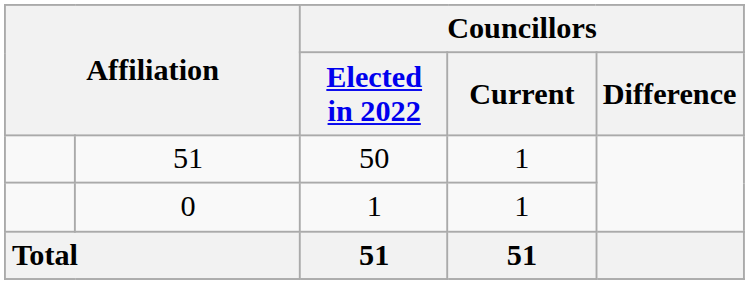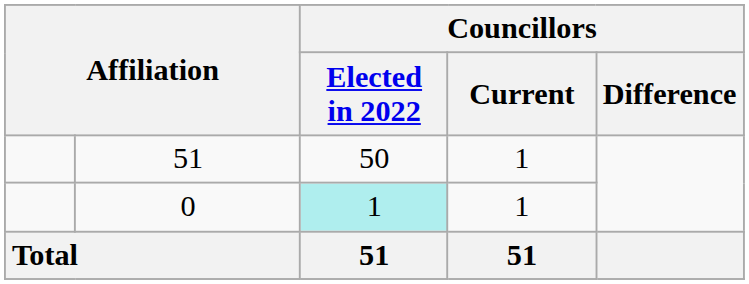(374, 206) no background -> (374, 206) paleturquoise background
